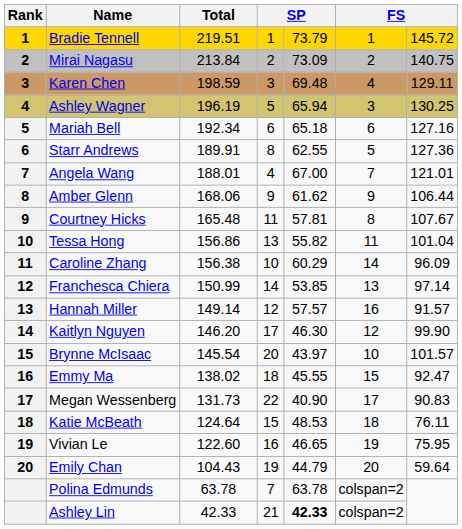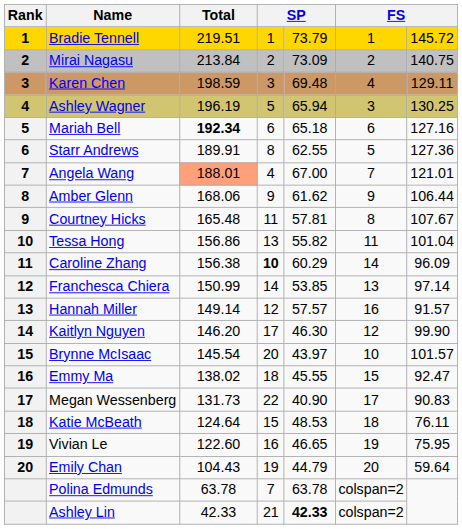(218, 128) normal -> (218, 128) bold
(218, 173) no background -> (218, 173) lightsalmon background
(271, 264) normal -> (271, 264) bold
